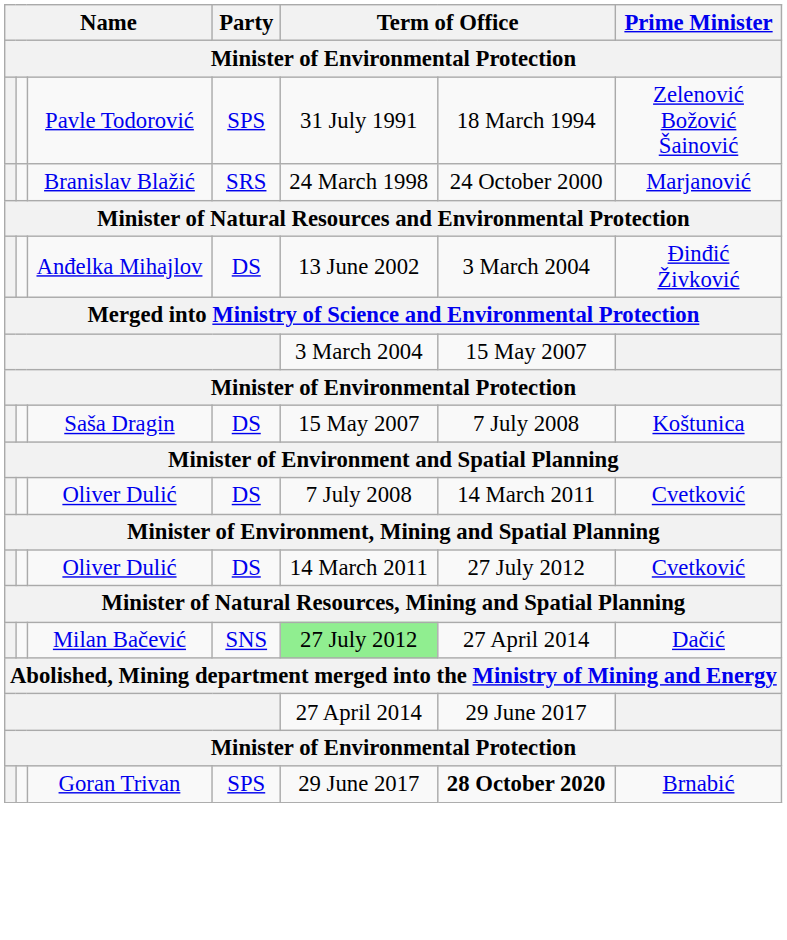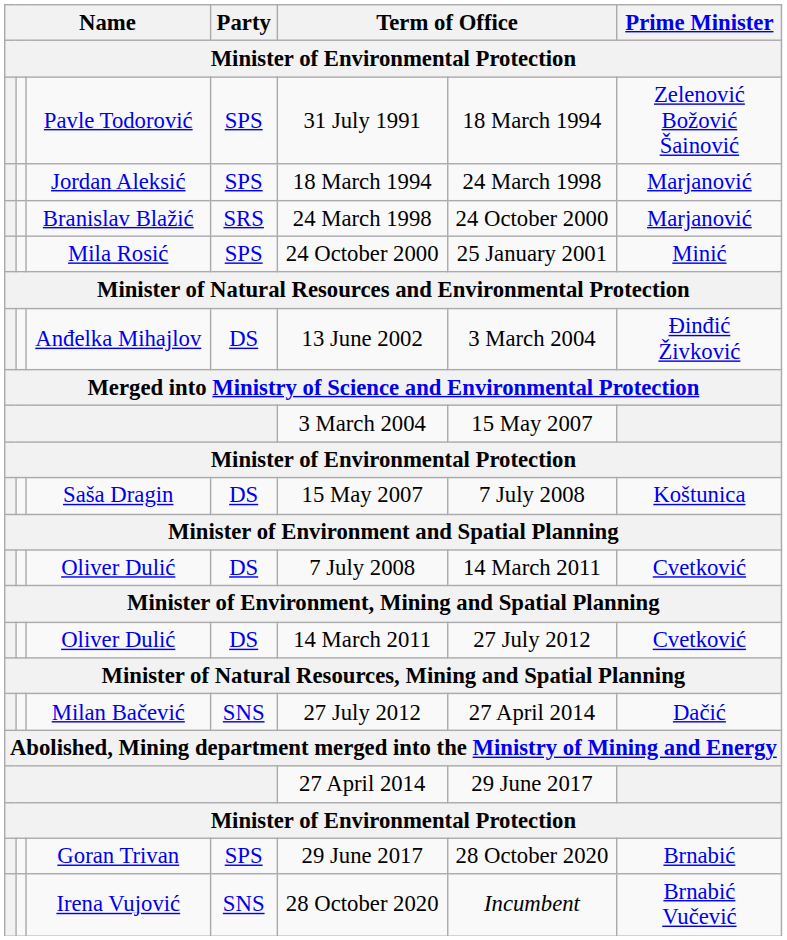+ row: (118, 181)
+ row: (118, 253)
(359, 639) lightgreen background -> (362, 711) no background
(526, 783) bold -> (532, 855) normal
+ row: (118, 904)
